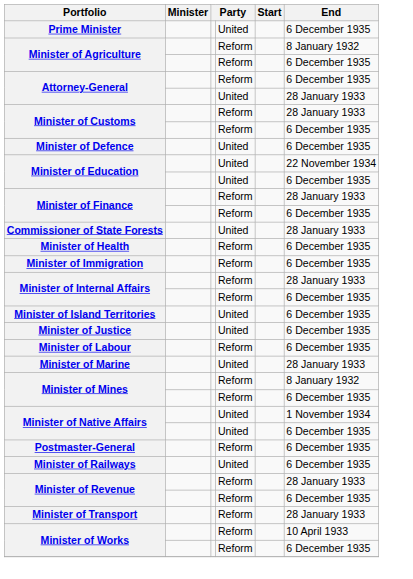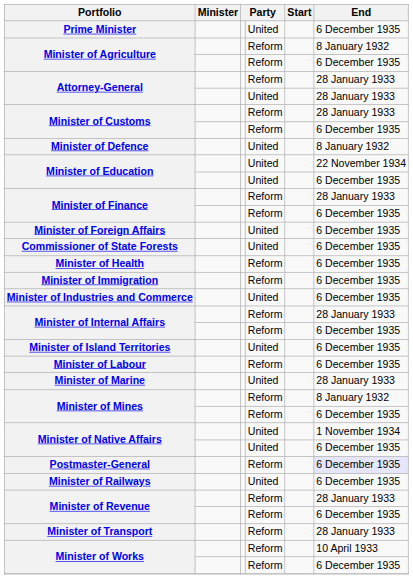(328, 79) 6 December 1935 -> (356, 79) 28 January 1933
(328, 146) 6 December 1935 -> (353, 146) 8 January 1932
+ row: (100, 230)
(326, 230) 28 January 1933 -> (358, 247) 6 December 1935
+ row: (100, 297)
- row: (85, 331)
(328, 448) no background -> (358, 465) lavender background
